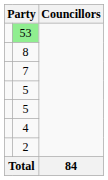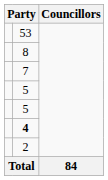(26, 33) lightgreen background -> (26, 33) no background
(26, 128) normal -> (26, 128) bold
